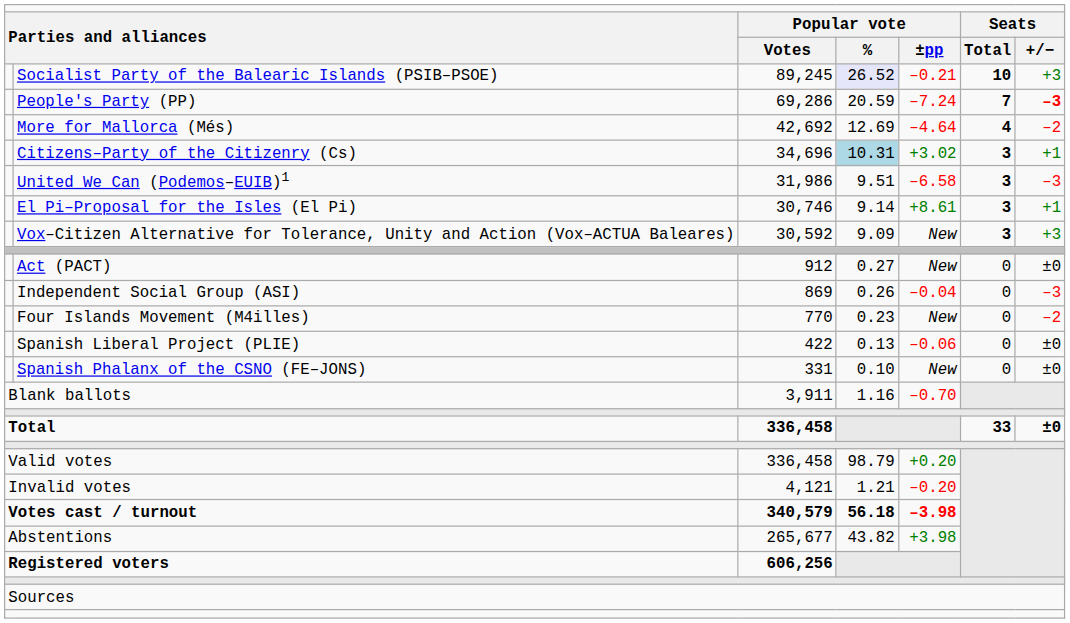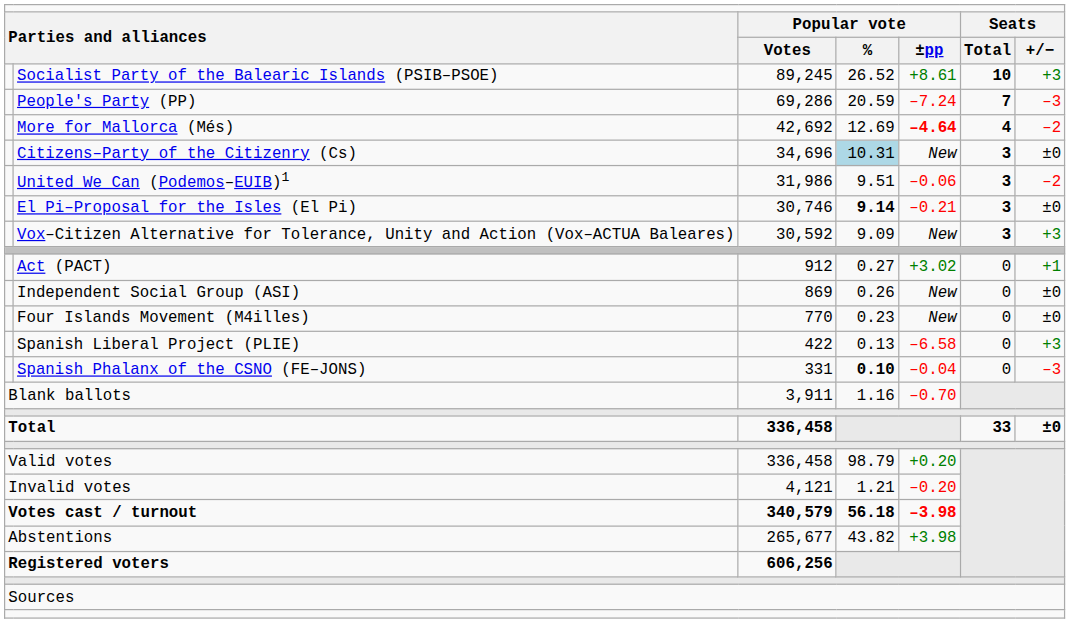(871, 76) lavender background -> (871, 76) no background
(933, 76) –0.21 -> (933, 76) +8.61
(1052, 102) bold -> (1052, 102) normal
(933, 127) normal -> (933, 127) bold
(933, 153) +3.02 -> (942, 153) New
(1052, 153) +1 -> (1052, 153) ±0
(933, 181) –6.58 -> (933, 181) –0.06
(1052, 181) –3 -> (1052, 181) –2
(876, 208) normal -> (876, 208) bold
(933, 208) +8.61 -> (933, 208) –0.21
(1052, 208) +1 -> (1052, 208) ±0
(942, 267) New -> (933, 267) +3.02
(1052, 267) ±0 -> (1052, 267) +1
(933, 293) –0.04 -> (942, 293) New
(1052, 293) –3 -> (1052, 293) ±0
(1052, 318) –2 -> (1052, 318) ±0
(933, 344) –0.06 -> (933, 344) –6.58
(1052, 344) ±0 -> (1052, 344) +3
(876, 370) normal -> (876, 370) bold
(942, 370) New -> (933, 370) –0.04
(1052, 370) ±0 -> (1052, 370) –3
